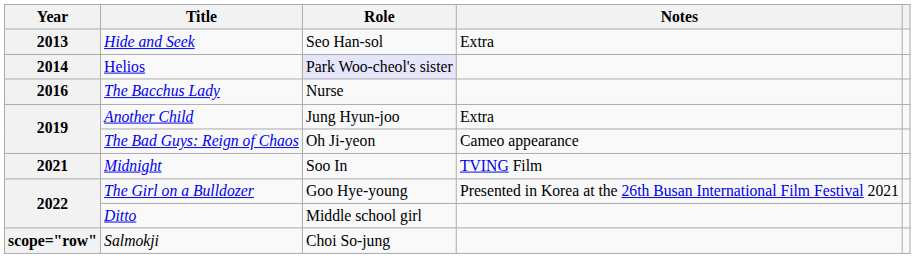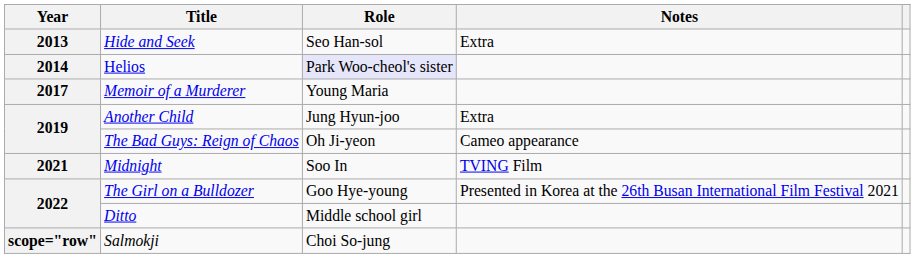- row: (162, 91)
+ row: (175, 91)
